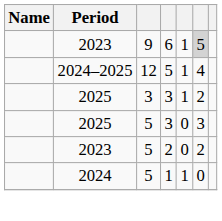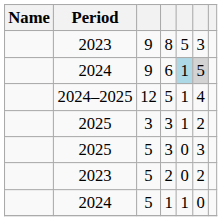+ row: (148, 44)
(95, 44) 2023 -> (95, 70) 2024
(185, 44) no background -> (185, 70) lightblue background
